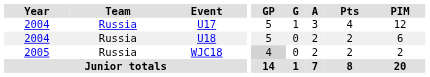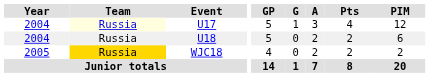(118, 25) no background -> (118, 25) lightyellow background
(118, 52) no background -> (118, 52) gold background
(269, 52) lightgrey background -> (269, 52) no background
